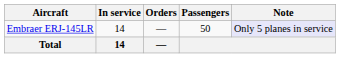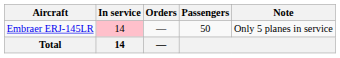(120, 28) no background -> (120, 28) pink background
(283, 28) lavender background -> (283, 28) no background
